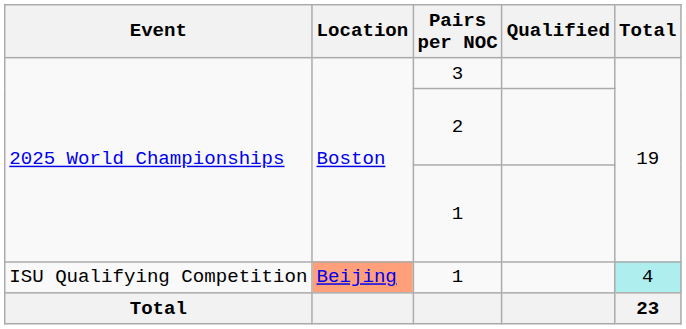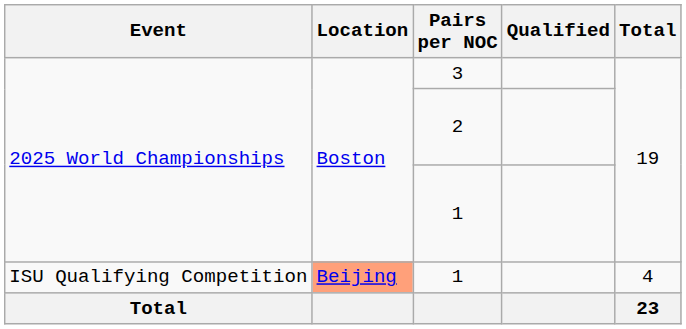(648, 277) paleturquoise background -> (648, 277) no background
